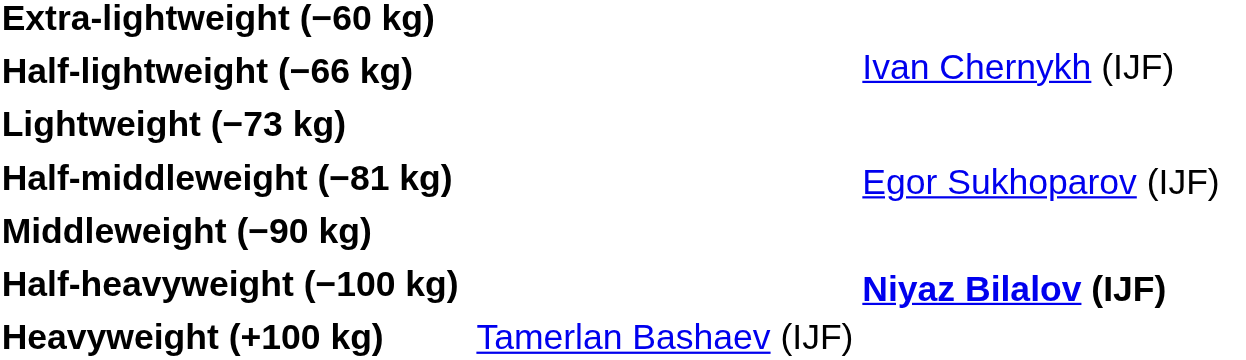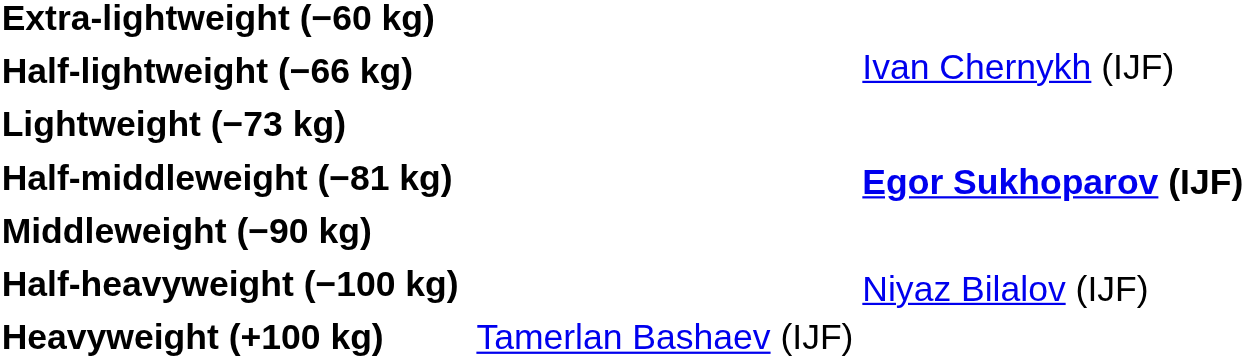(1041, 182) normal -> (1053, 182) bold
(1014, 288) bold -> (1005, 288) normal
